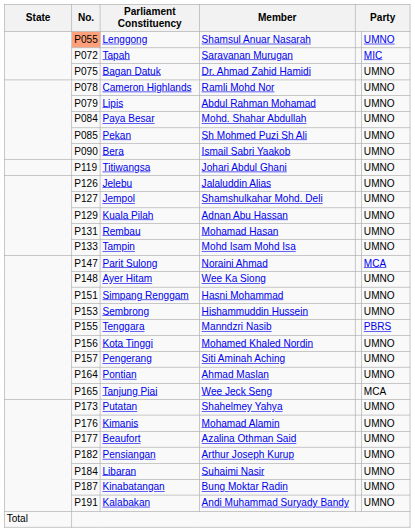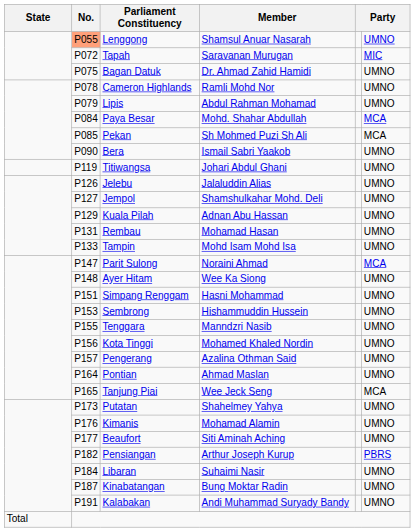(379, 119) UMNO -> (375, 119) MCA
(379, 135) UMNO -> (375, 135) MCA
(378, 327) PBRS -> (379, 327) UMNO
(243, 359) Siti Aminah Aching -> (249, 359) Azalina Othman Said
(249, 439) Azalina Othman Said -> (243, 439) Siti Aminah Aching
(379, 455) UMNO -> (378, 455) PBRS
